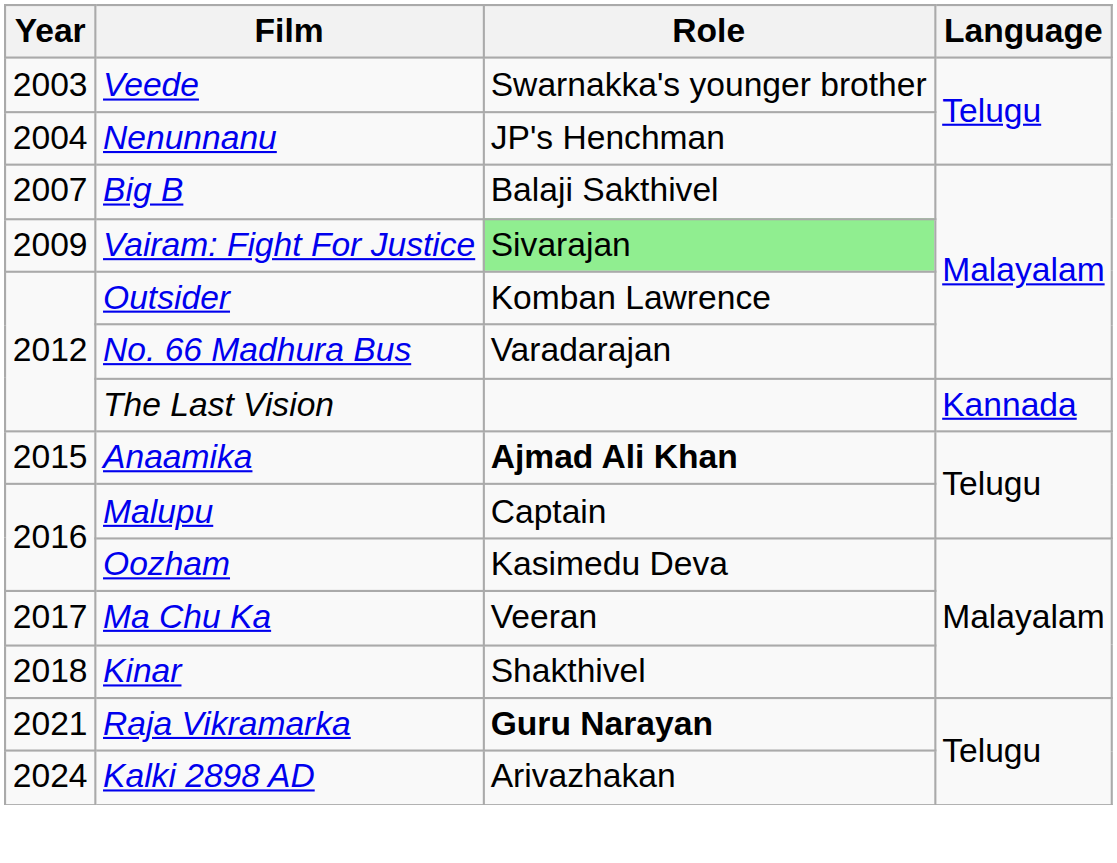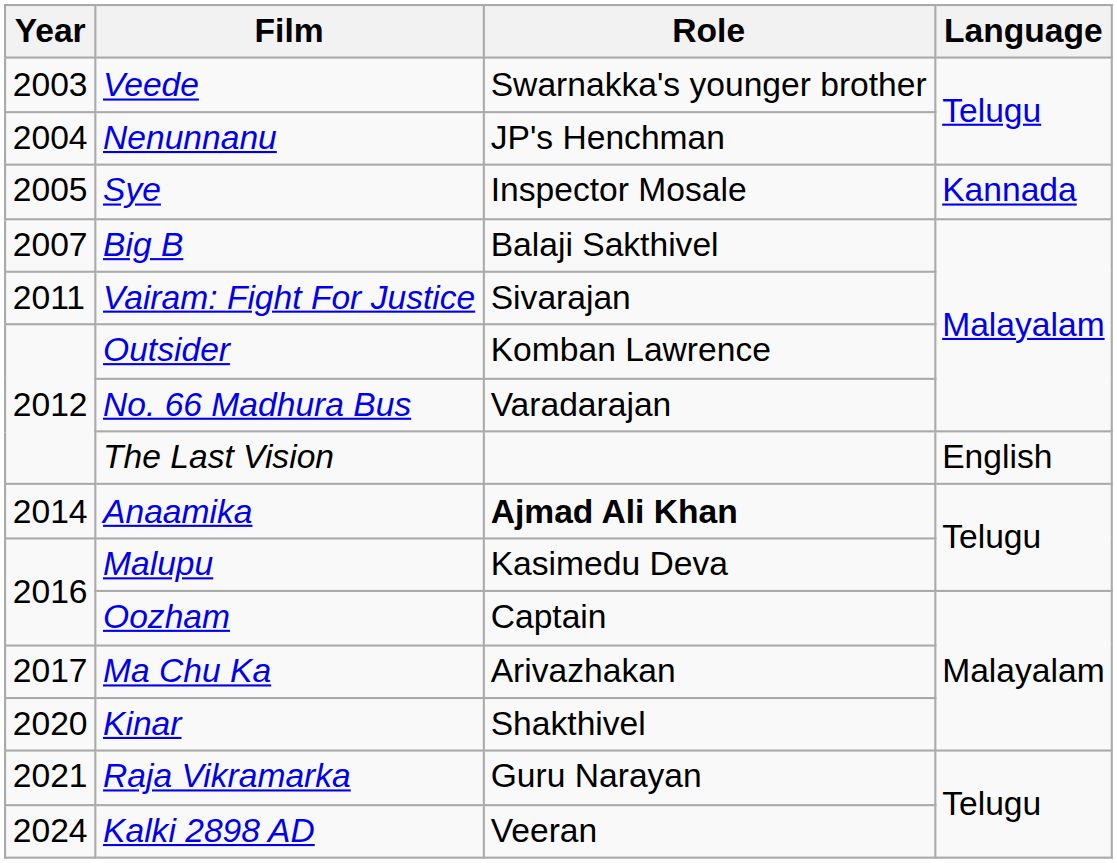+ row: (132, 191)
(50, 244) 2009 -> (49, 297) 2011
(561, 244) lightgreen background -> (561, 297) no background
(1009, 404) Kannada -> (997, 457) English
(50, 457) 2015 -> (50, 510) 2014
(549, 510) Captain -> (609, 564) Kasimedu Deva
(609, 564) Kasimedu Deva -> (549, 617) Captain
(544, 617) Veeran -> (583, 670) Arivazhakan
(50, 670) 2018 -> (50, 723) 2020
(602, 723) bold -> (596, 777) normal
(583, 777) Arivazhakan -> (544, 830) Veeran
